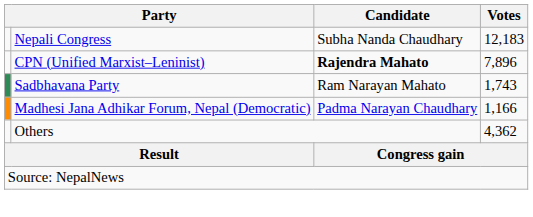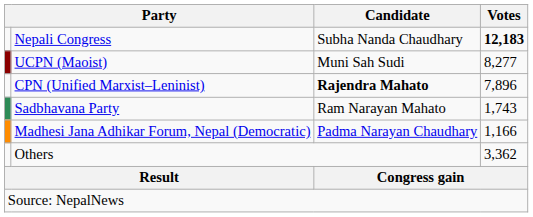(504, 39) normal -> (504, 39) bold
+ row: (61, 62)
(500, 131) 4,362 -> (500, 154) 3,362
